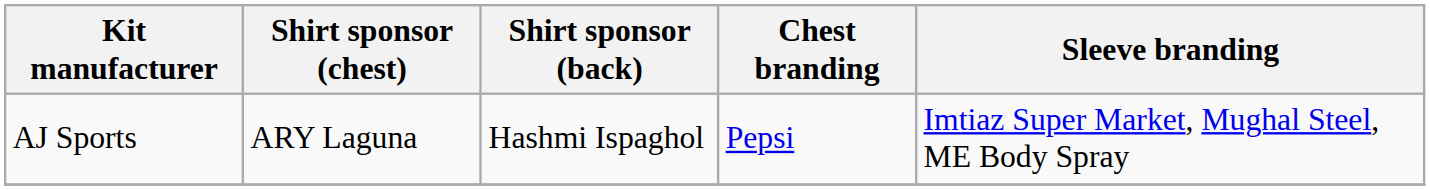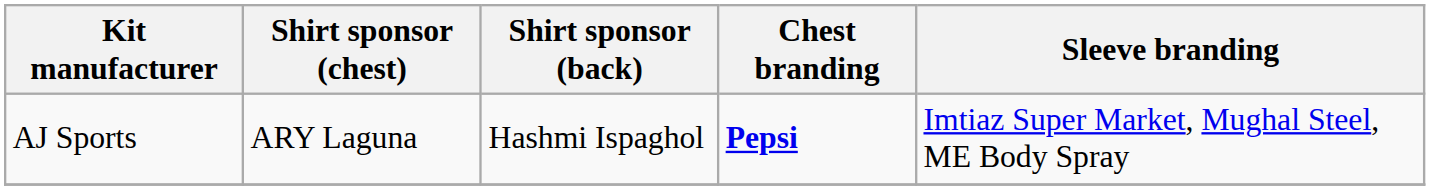(760, 138) normal -> (762, 138) bold
